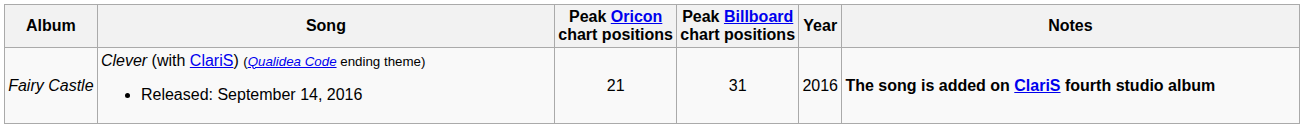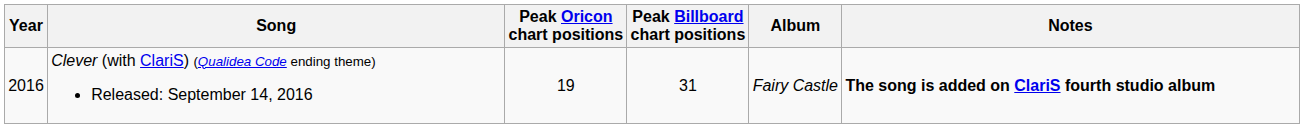columns swapped: (820, 26) <-> (51, 26)
(616, 85) 21 -> (566, 85) 19
